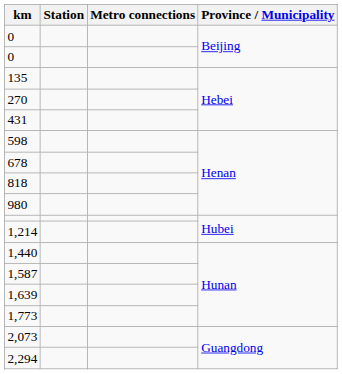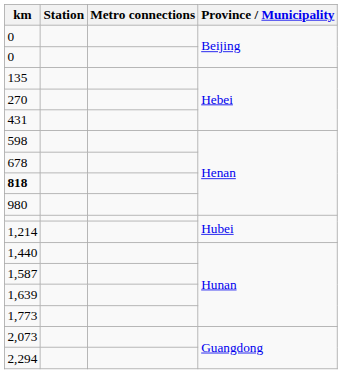(17, 183) normal -> (17, 183) bold
